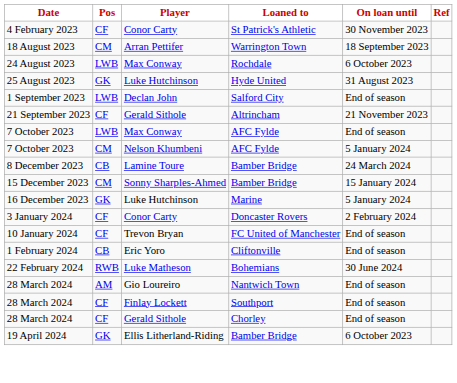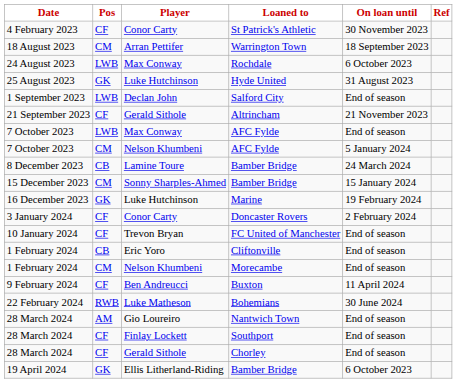(378, 200) 5 January 2024 -> (383, 200) 19 February 2024
+ row: (163, 268)
+ row: (156, 285)
